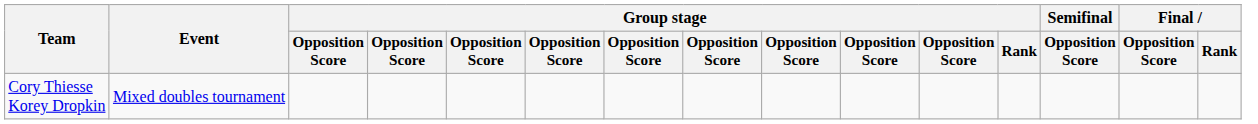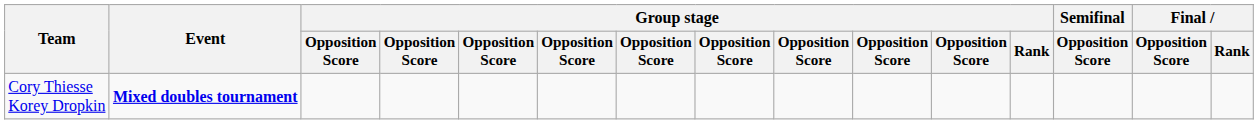(199, 96) normal -> (205, 96) bold
